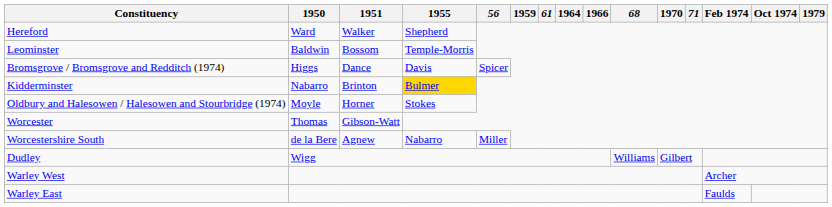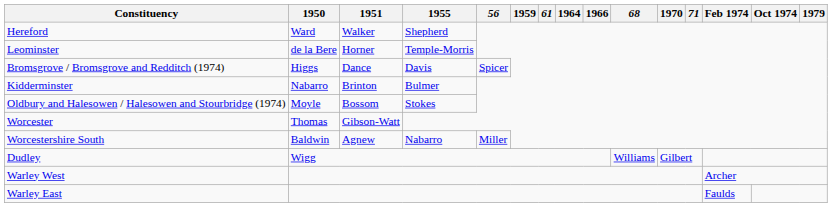(310, 49) Baldwin -> (314, 49) de la Bere
(360, 49) Bossom -> (358, 49) Horner
(422, 85) gold background -> (422, 85) no background
(358, 103) Horner -> (360, 103) Bossom
(314, 139) de la Bere -> (310, 139) Baldwin
